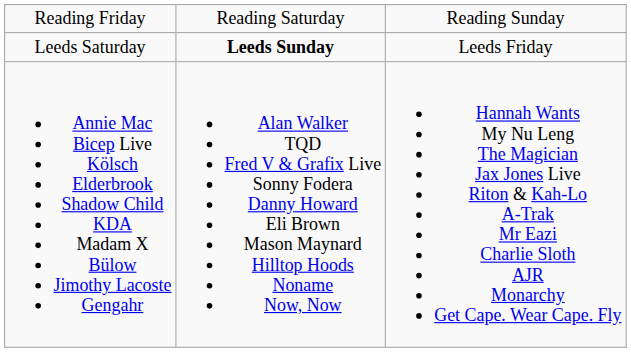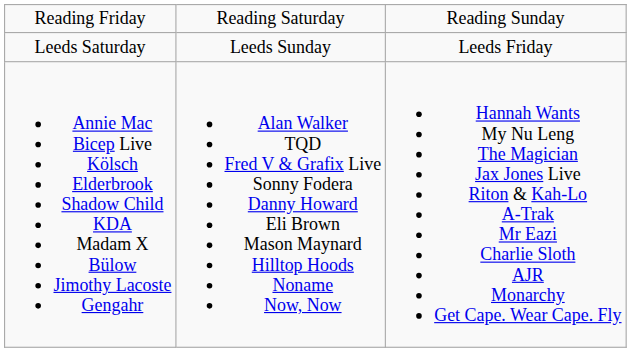(280, 47) bold -> (280, 47) normal
